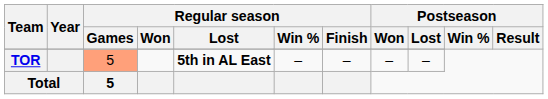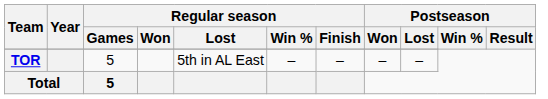(110, 61) lightsalmon background -> (110, 61) no background
(224, 61) bold -> (221, 61) normal
